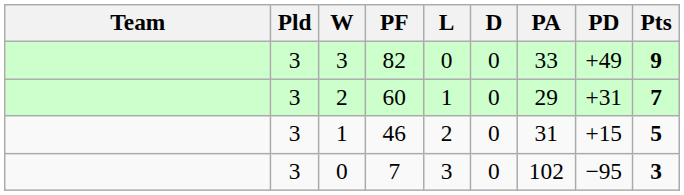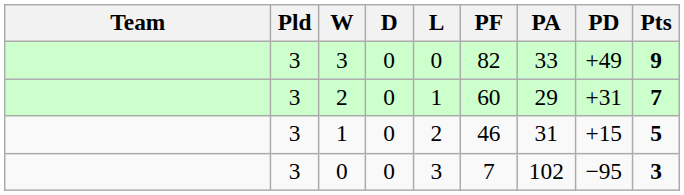columns swapped: (494, 23) <-> (394, 23)
